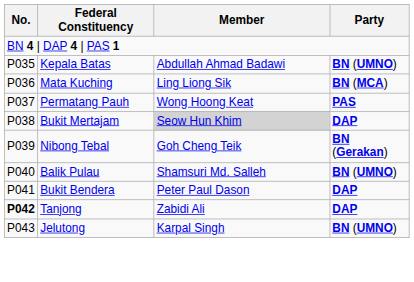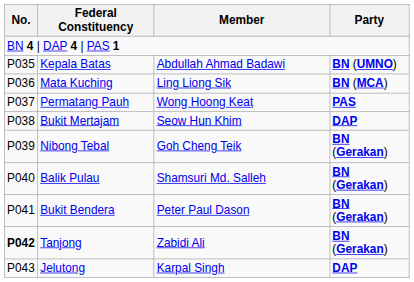(199, 121) lightgrey background -> (199, 121) no background
(365, 171) BN (UMNO) -> (360, 178) BN (Gerakan)
(345, 190) DAP -> (360, 210) BN (Gerakan)
(345, 209) DAP -> (360, 242) BN (Gerakan)
(365, 228) BN (UMNO) -> (345, 268) DAP
